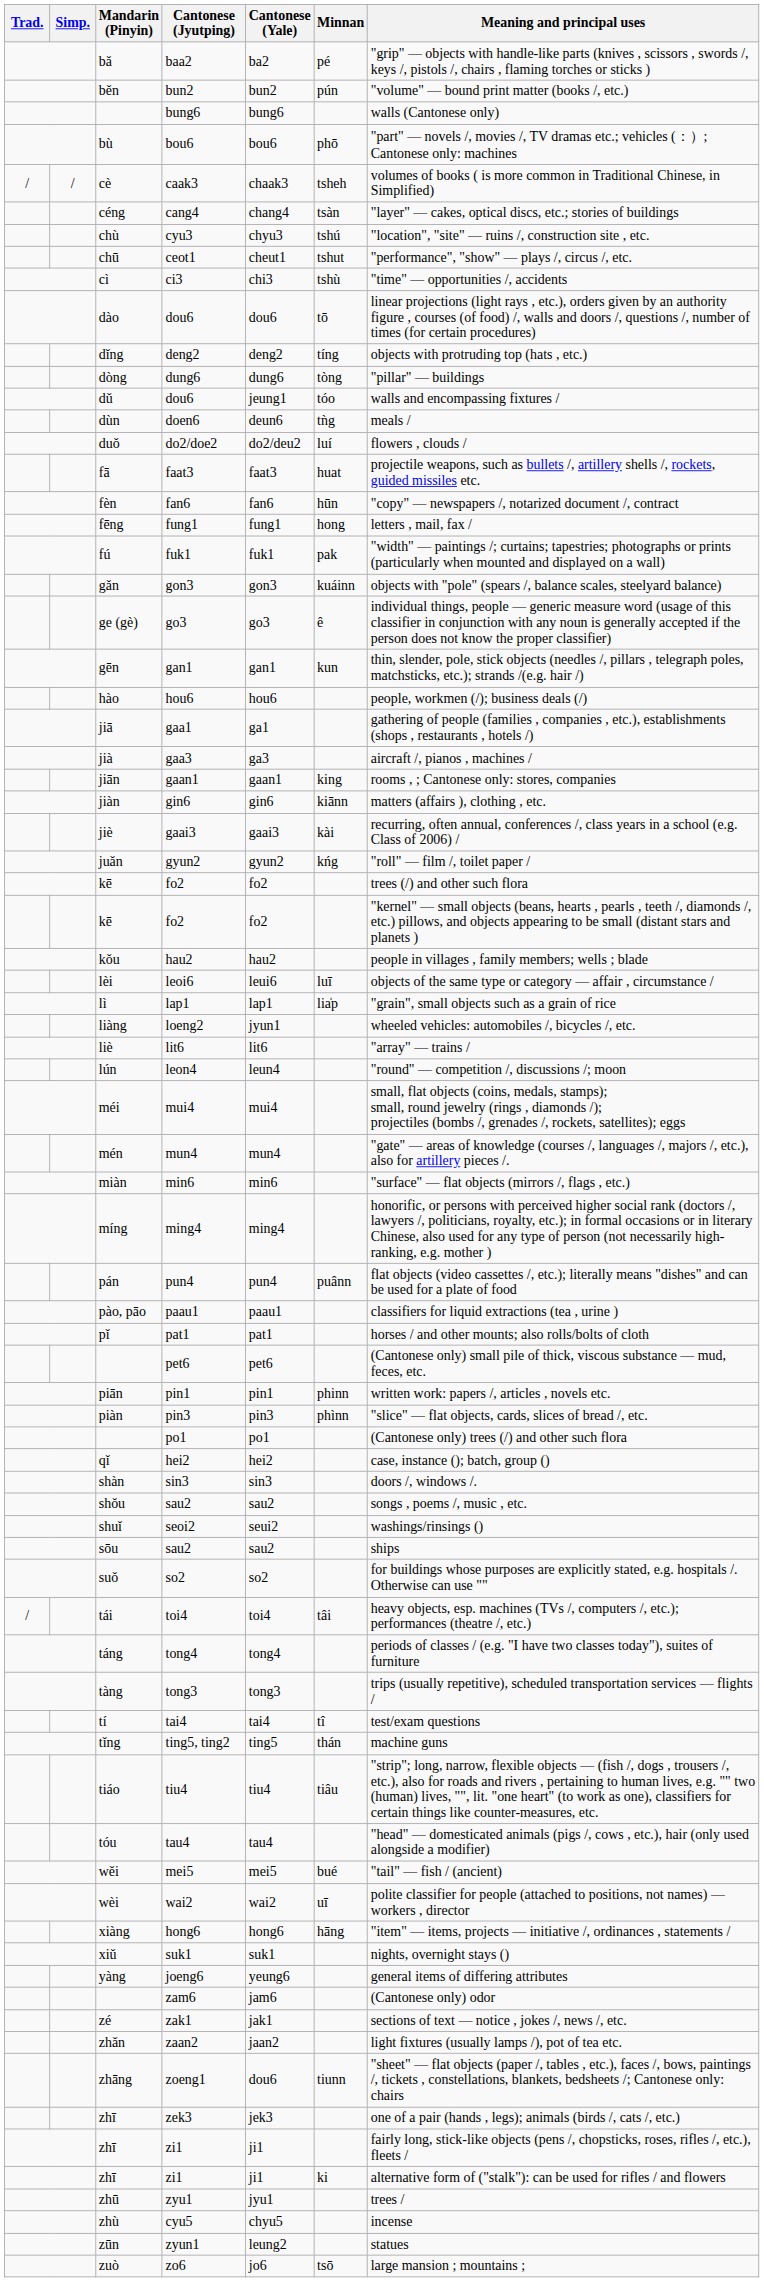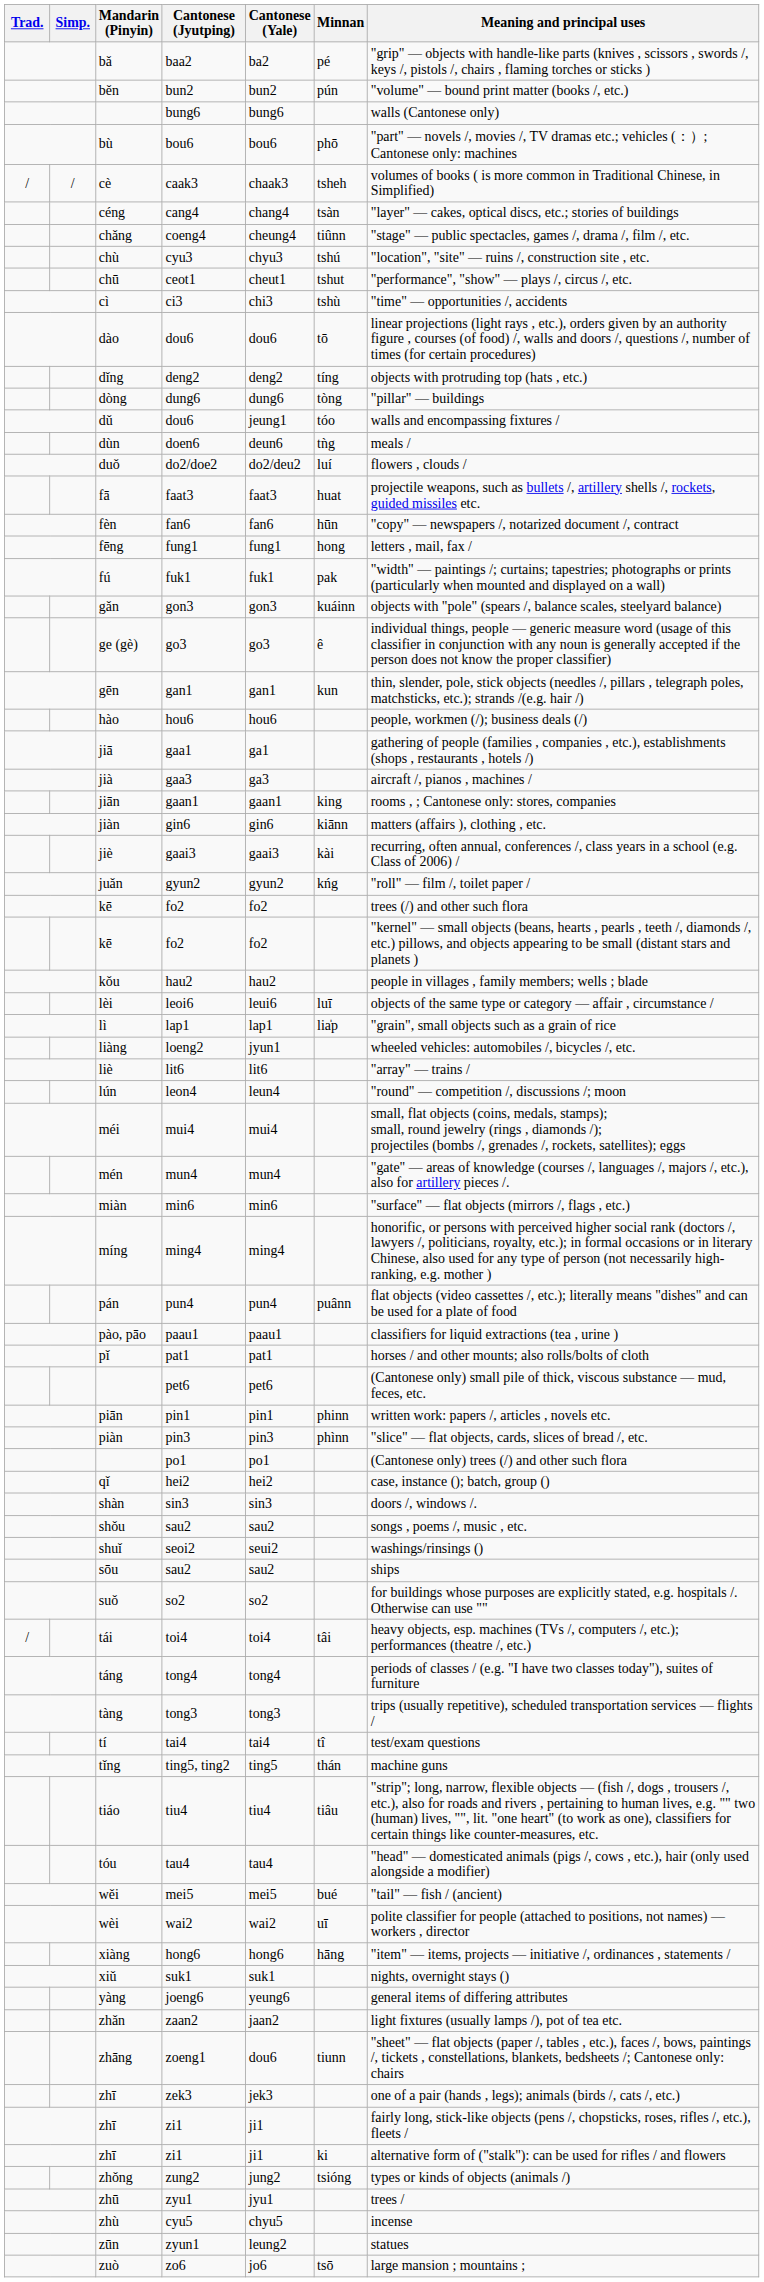+ row: (115, 235)
- row: (129, 1998)
- row: (105, 2020)
+ row: (116, 2177)
